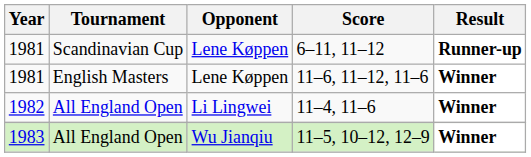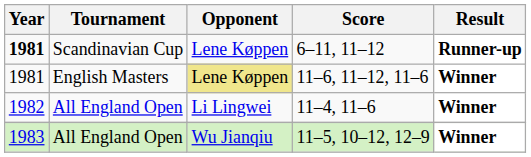(27, 49) normal -> (27, 49) bold
(240, 78) no background -> (240, 78) khaki background
